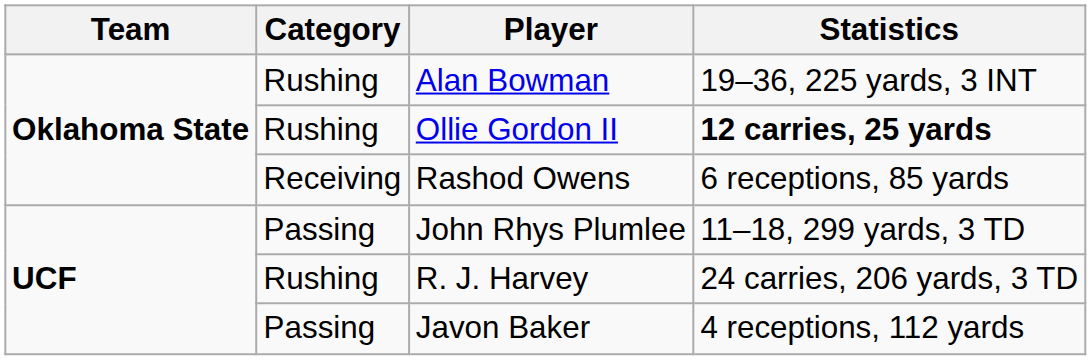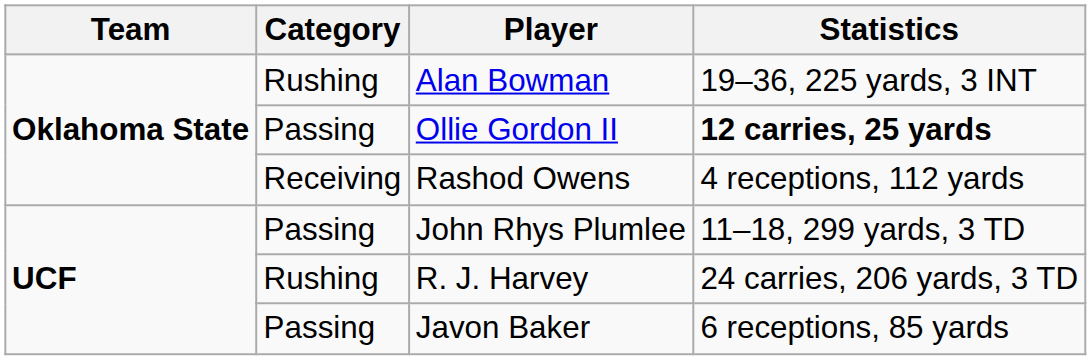(321, 129) Rushing -> (319, 129) Passing
(855, 178) 6 receptions, 85 yards -> (862, 178) 4 receptions, 112 yards
(862, 328) 4 receptions, 112 yards -> (855, 328) 6 receptions, 85 yards
